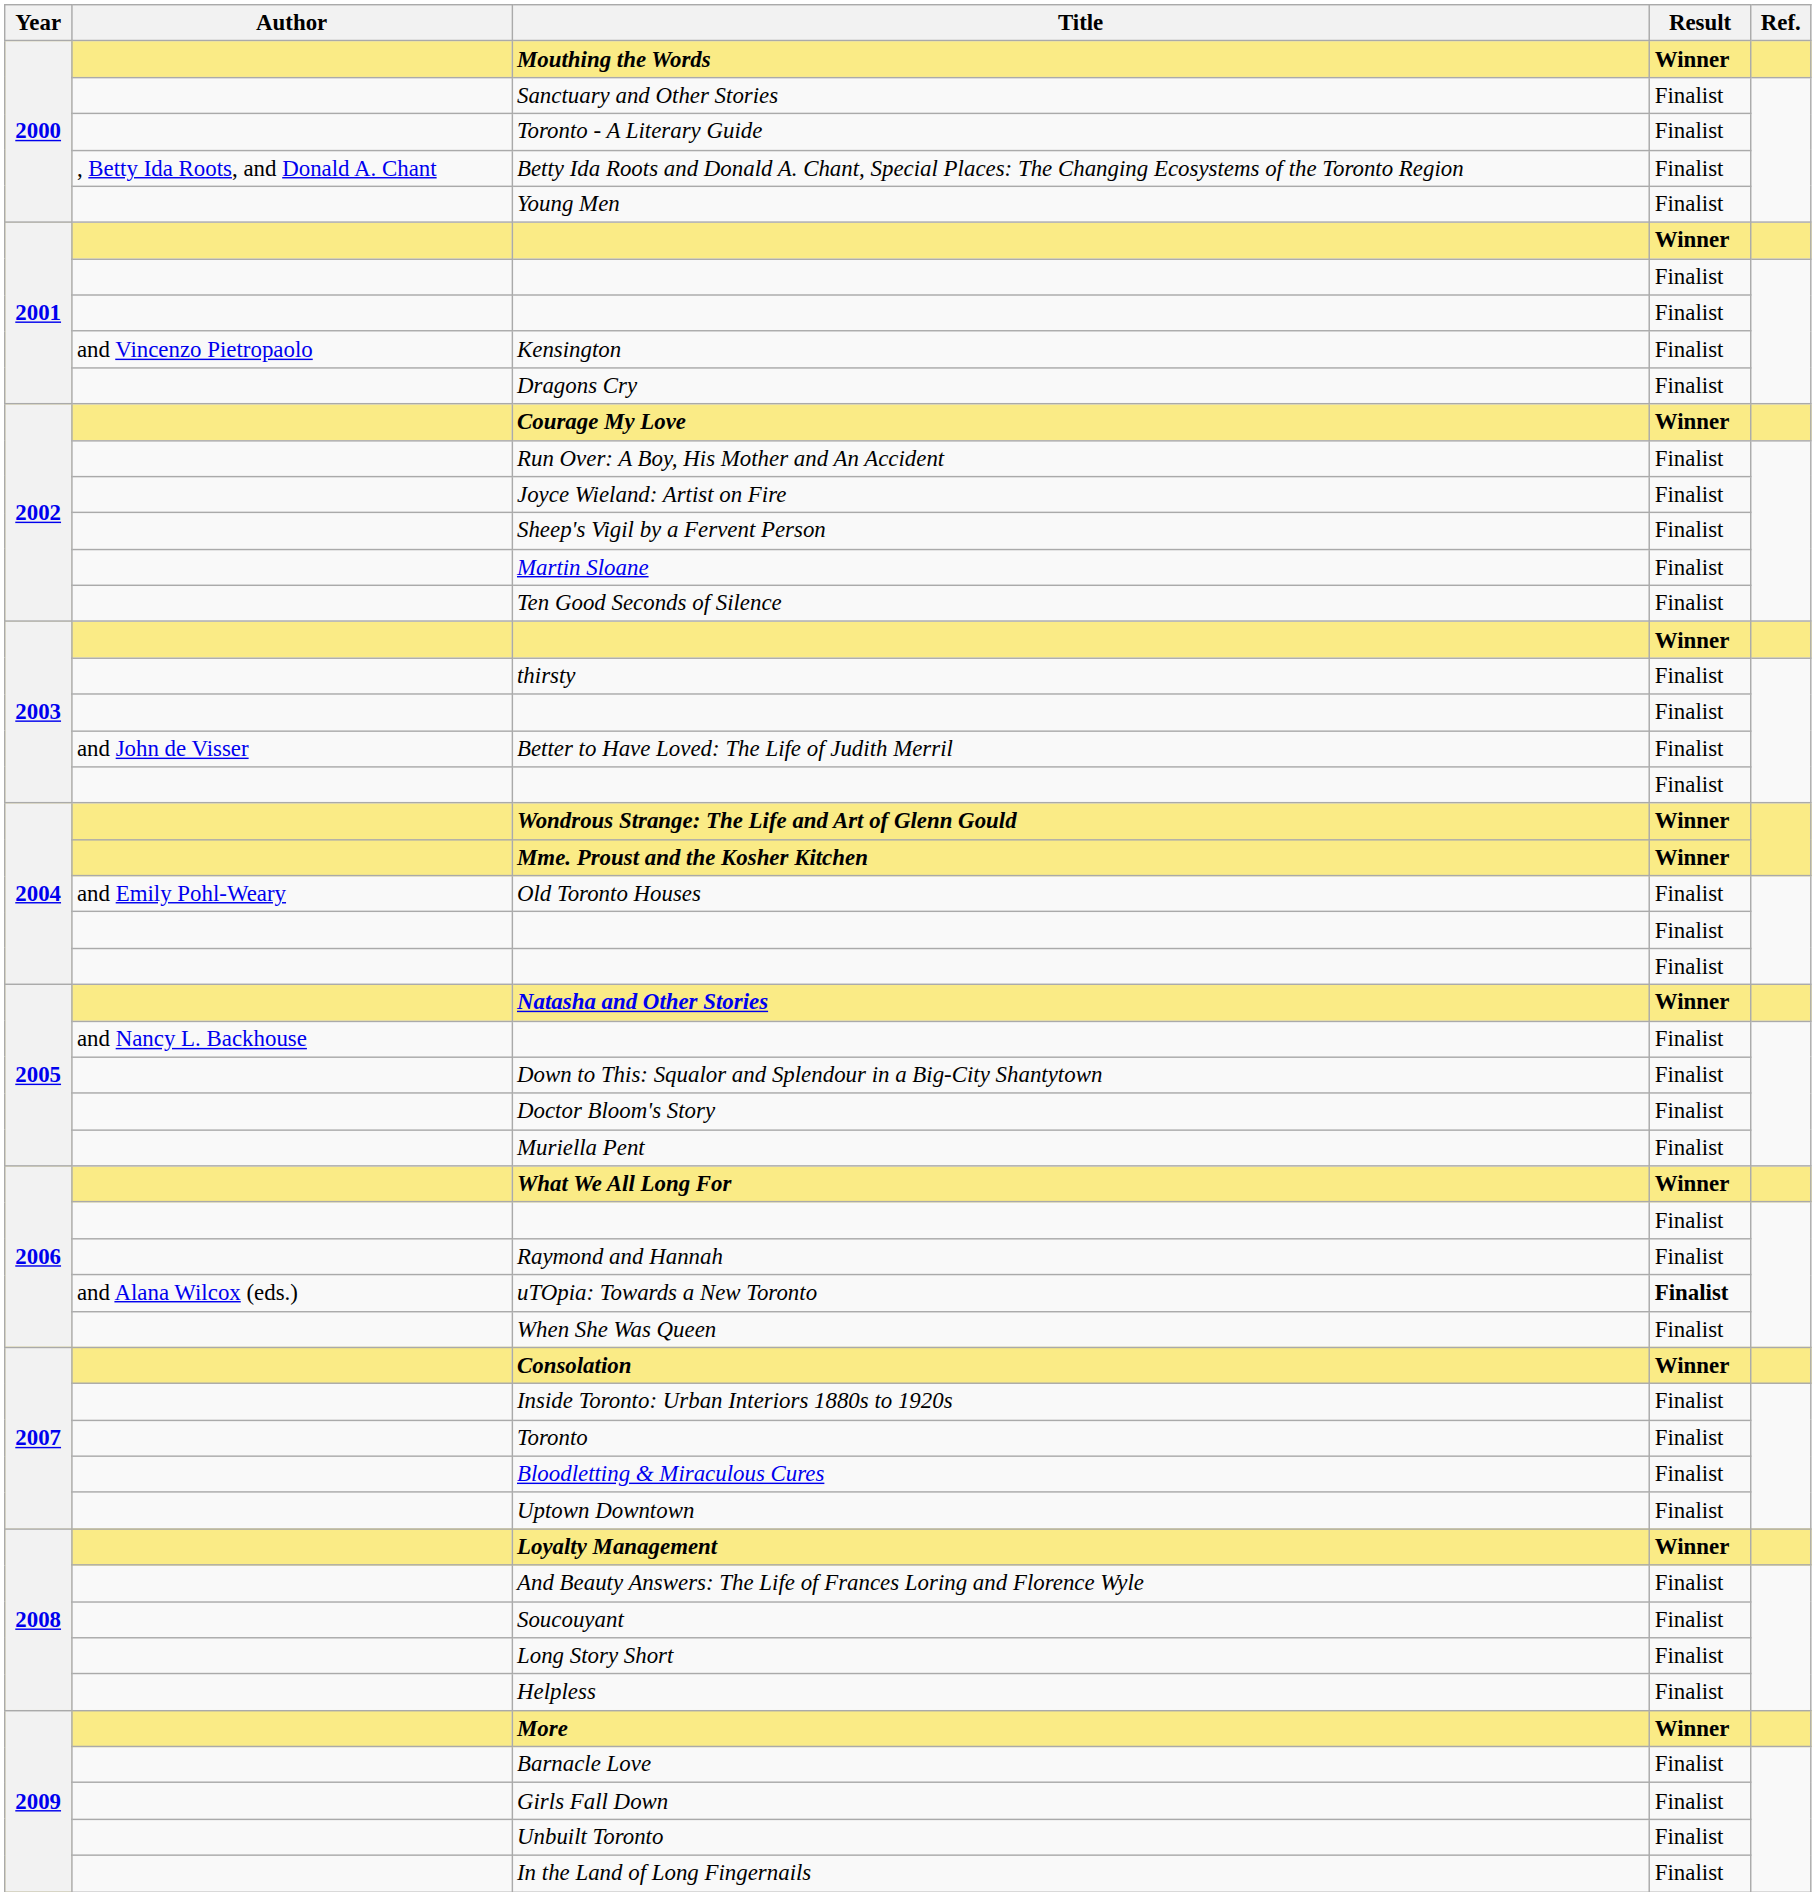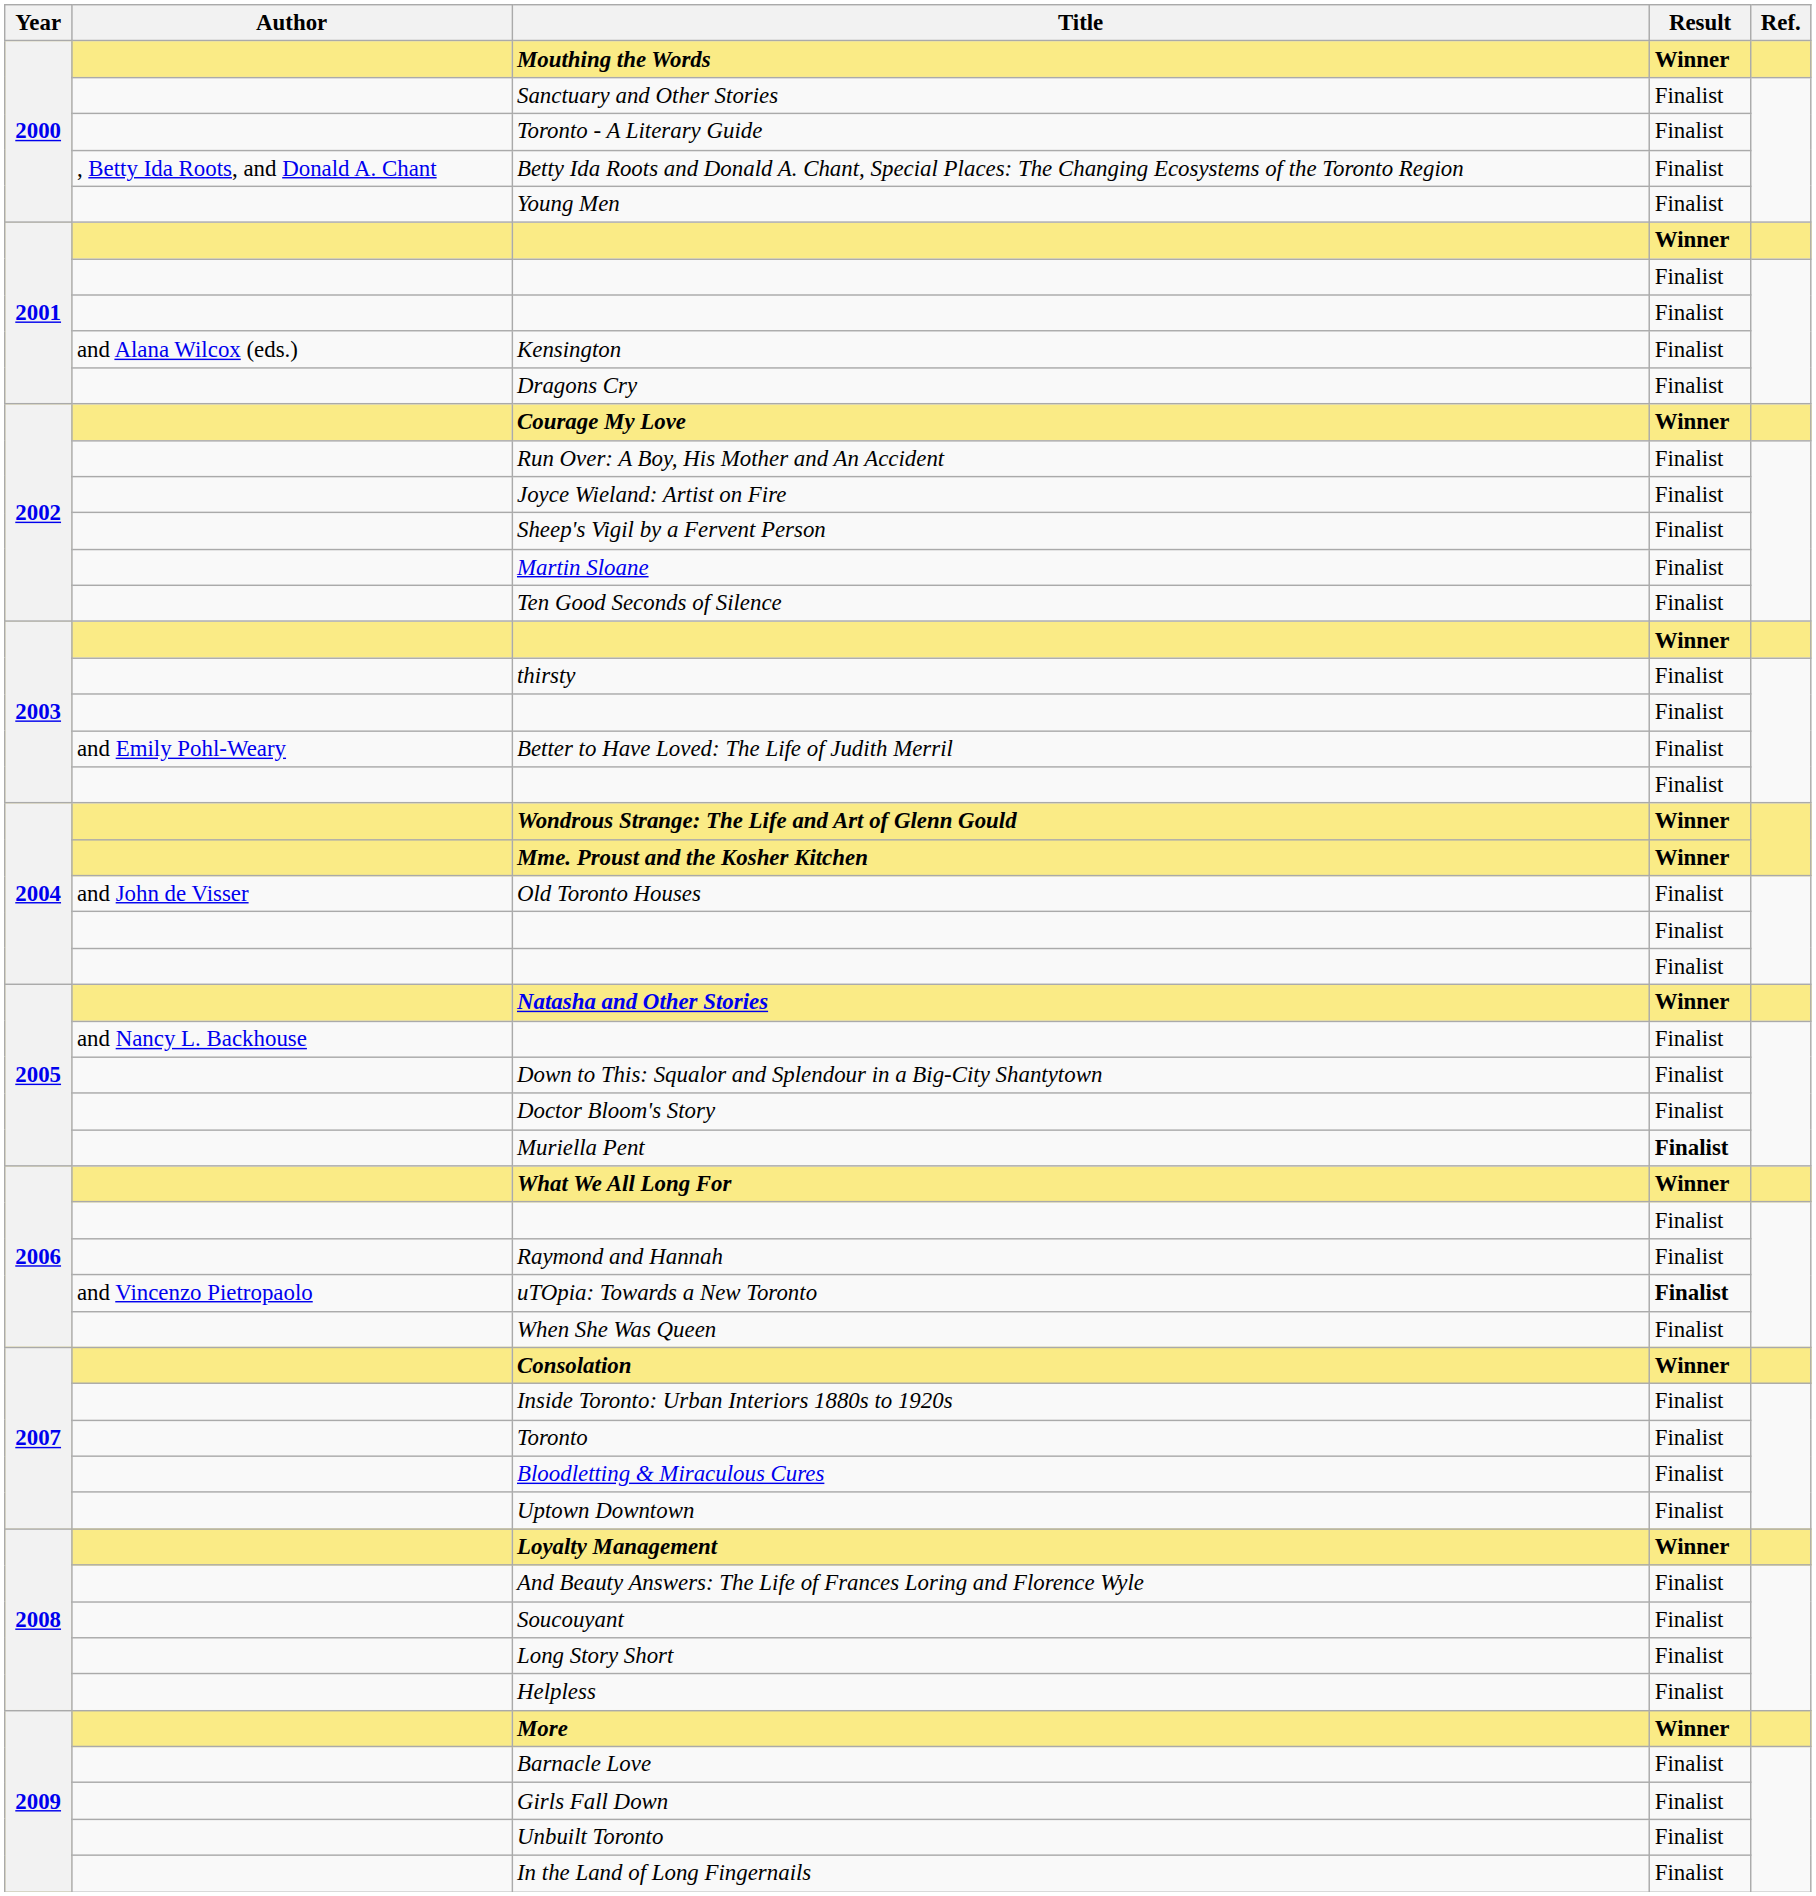(195, 349) and Vincenzo Pietropaolo -> (187, 349) and Alana Wilcox (eds.)
(163, 748) and John de Visser -> (181, 748) and Emily Pohl-Weary
(181, 893) and Emily Pohl-Weary -> (163, 893) and John de Visser
(1689, 1147) normal -> (1692, 1147) bold
(187, 1292) and Alana Wilcox (eds.) -> (195, 1292) and Vincenzo Pietropaolo
